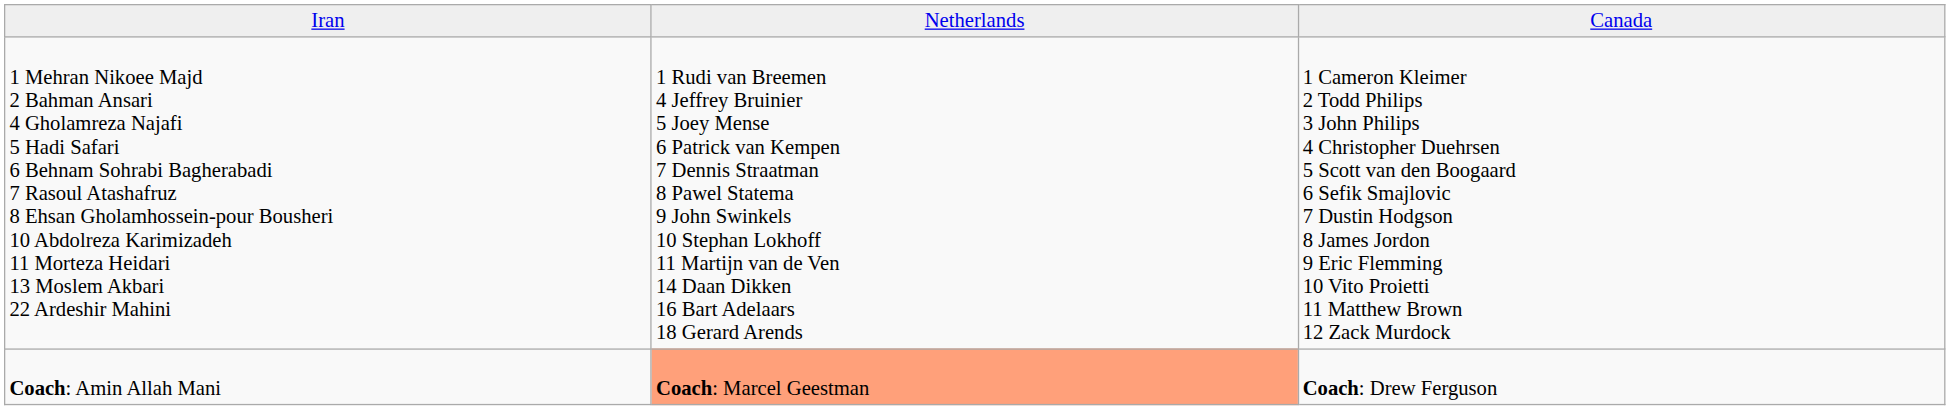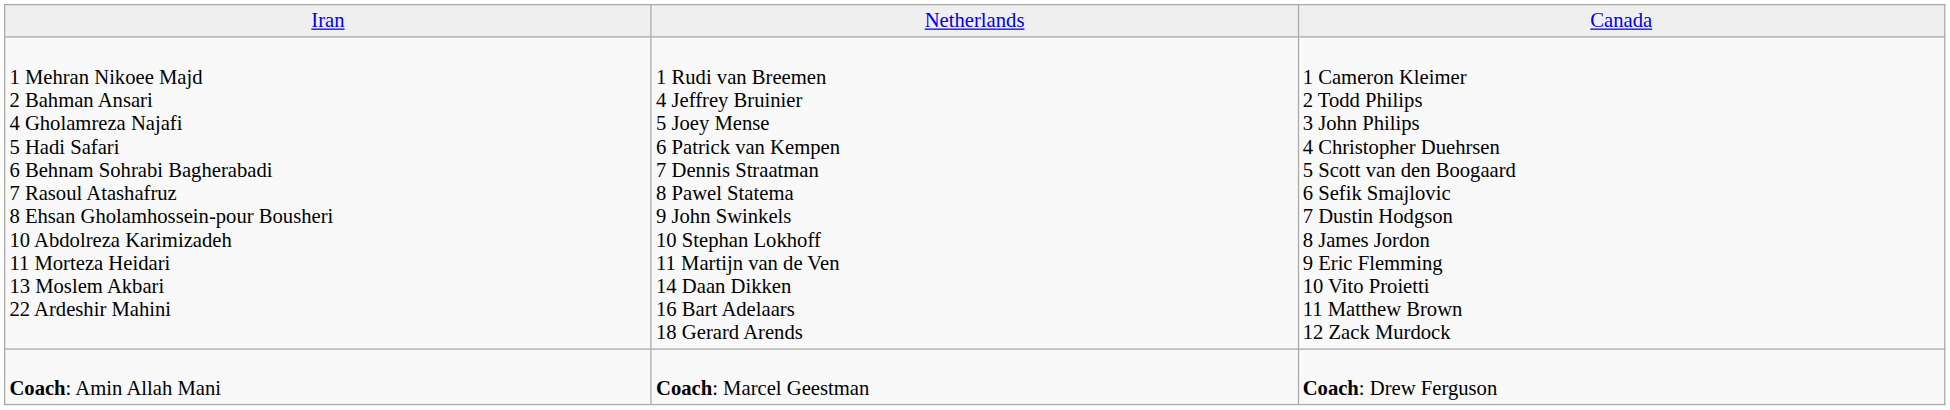(763, 388) lightsalmon background -> (763, 388) no background
